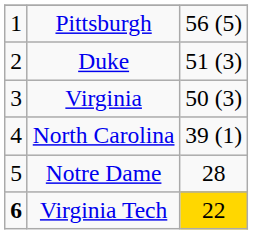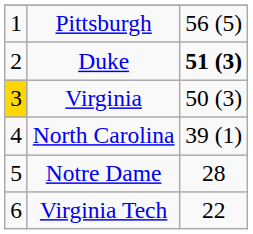(214, 60) normal -> (214, 60) bold
(16, 98) no background -> (16, 98) gold background
(16, 210) bold -> (16, 210) normal
(214, 210) gold background -> (214, 210) no background
